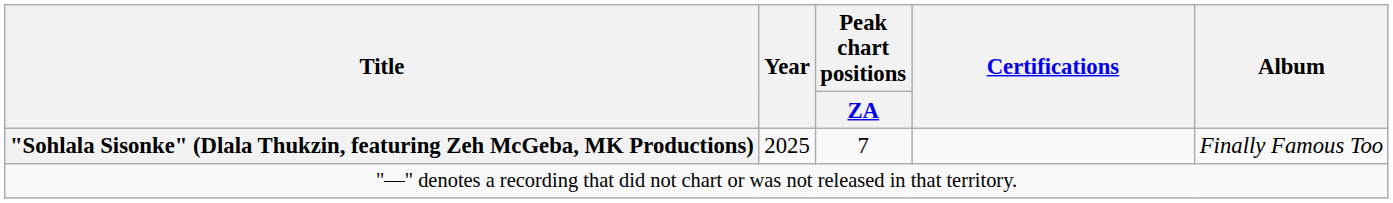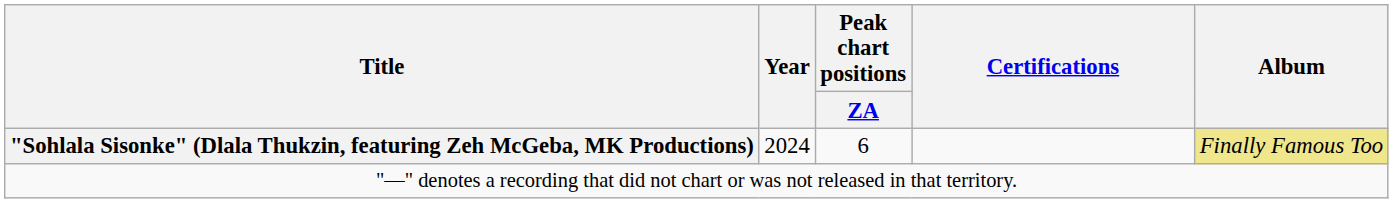(787, 145) 2025 -> (787, 145) 2024
(863, 145) 7 -> (863, 145) 6
(1291, 145) no background -> (1291, 145) khaki background
